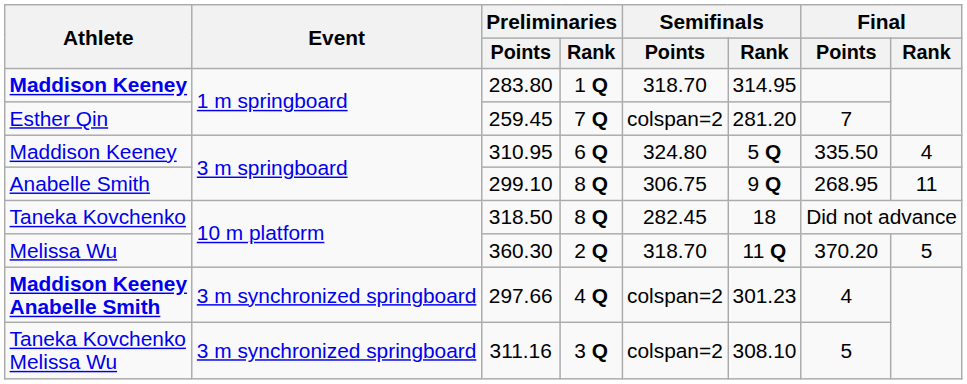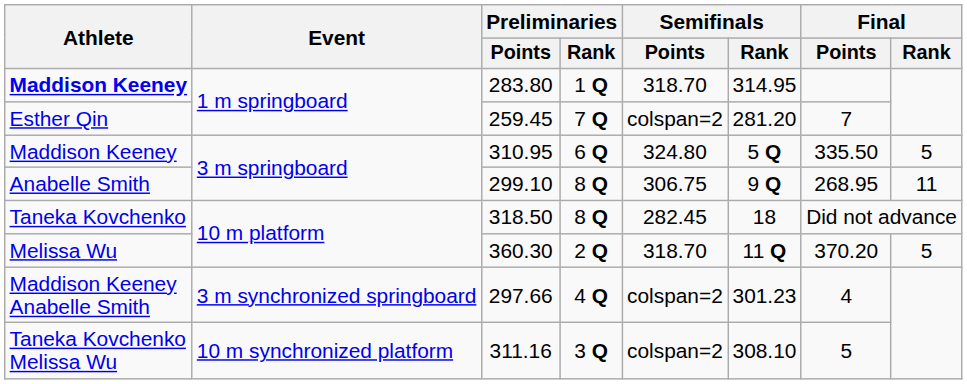(927, 152) 4 -> (927, 152) 5
(98, 295) bold -> (93, 295) normal
(337, 351) 3 m synchronized springboard -> (325, 351) 10 m synchronized platform
